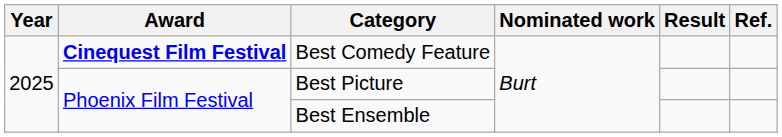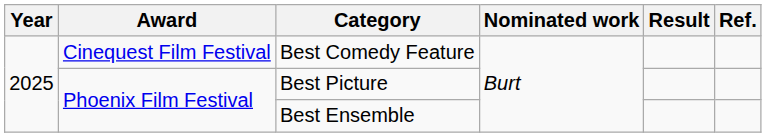(175, 52) bold -> (167, 52) normal
